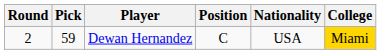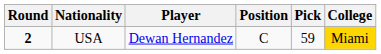columns swapped: (68, 15) <-> (287, 15)
(28, 37) normal -> (28, 37) bold
